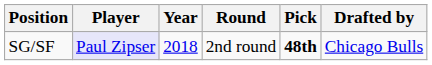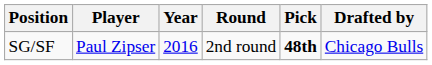(116, 45) lavender background -> (116, 45) no background
(180, 45) 2018 -> (180, 45) 2016
